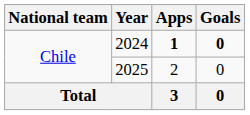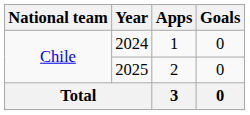(174, 43) bold -> (174, 43) normal
(220, 43) bold -> (220, 43) normal
